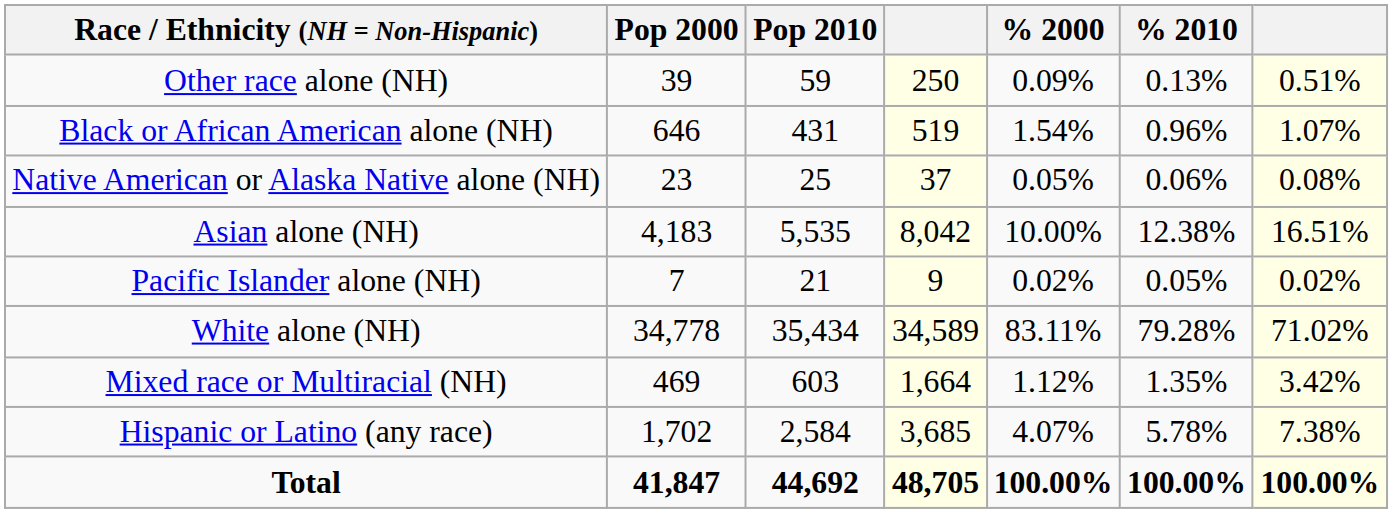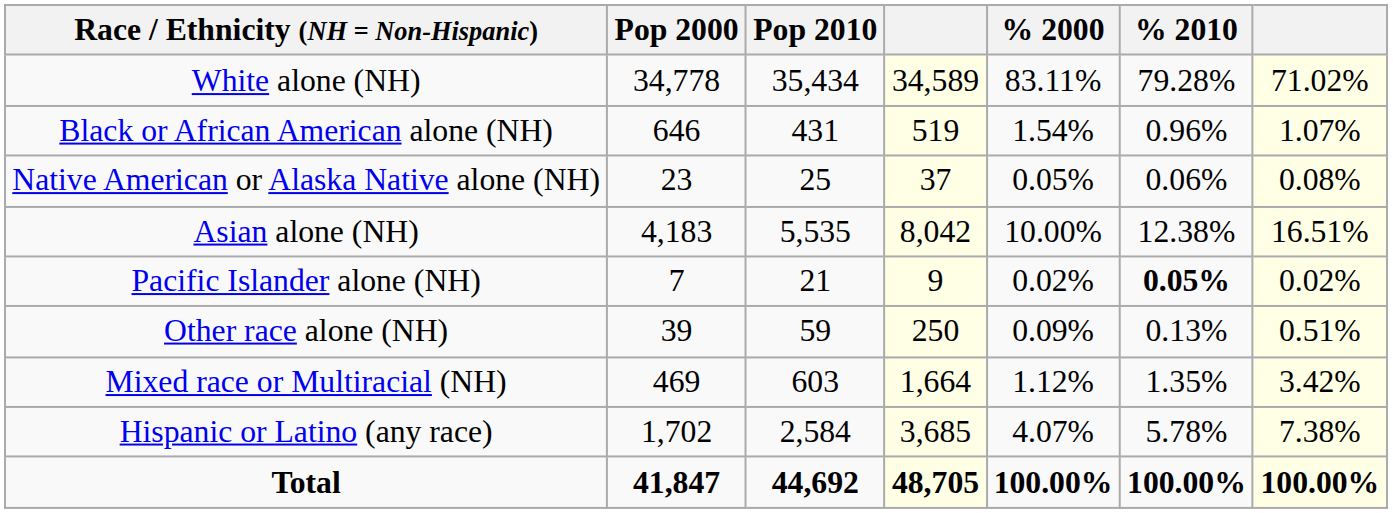rows swapped: (306, 331) <-> (306, 79)
(1186, 280) normal -> (1186, 280) bold
